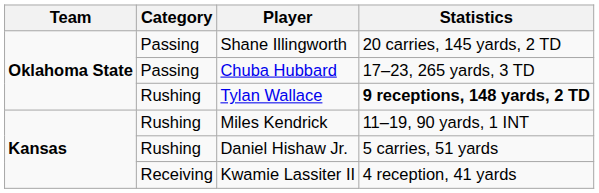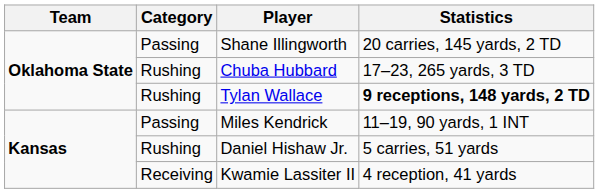(170, 70) Passing -> (171, 70) Rushing
(171, 122) Rushing -> (170, 122) Passing
